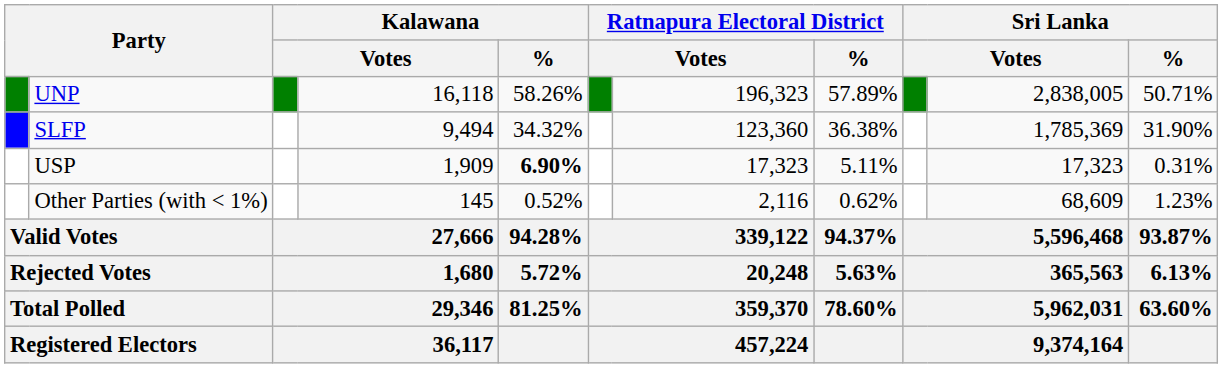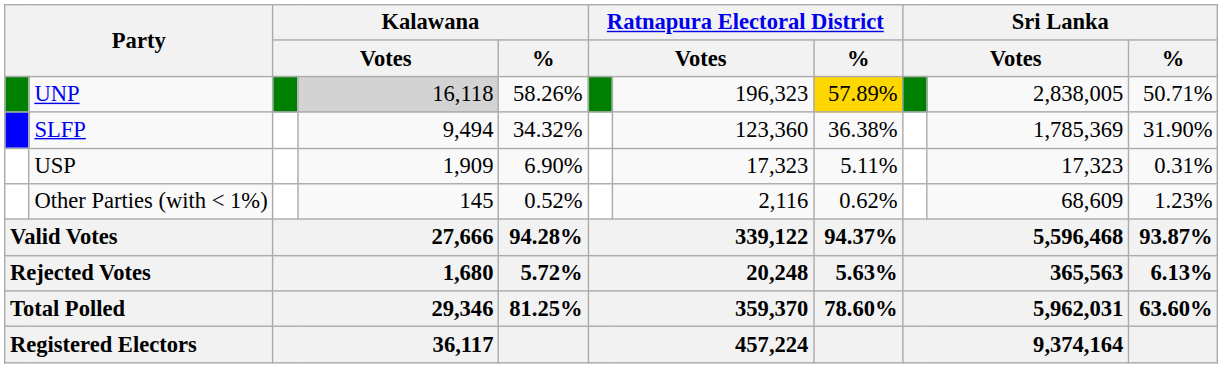(463, 93) no background -> (463, 93) lightgrey background
(863, 93) no background -> (863, 93) gold background
(552, 165) bold -> (553, 165) normal
